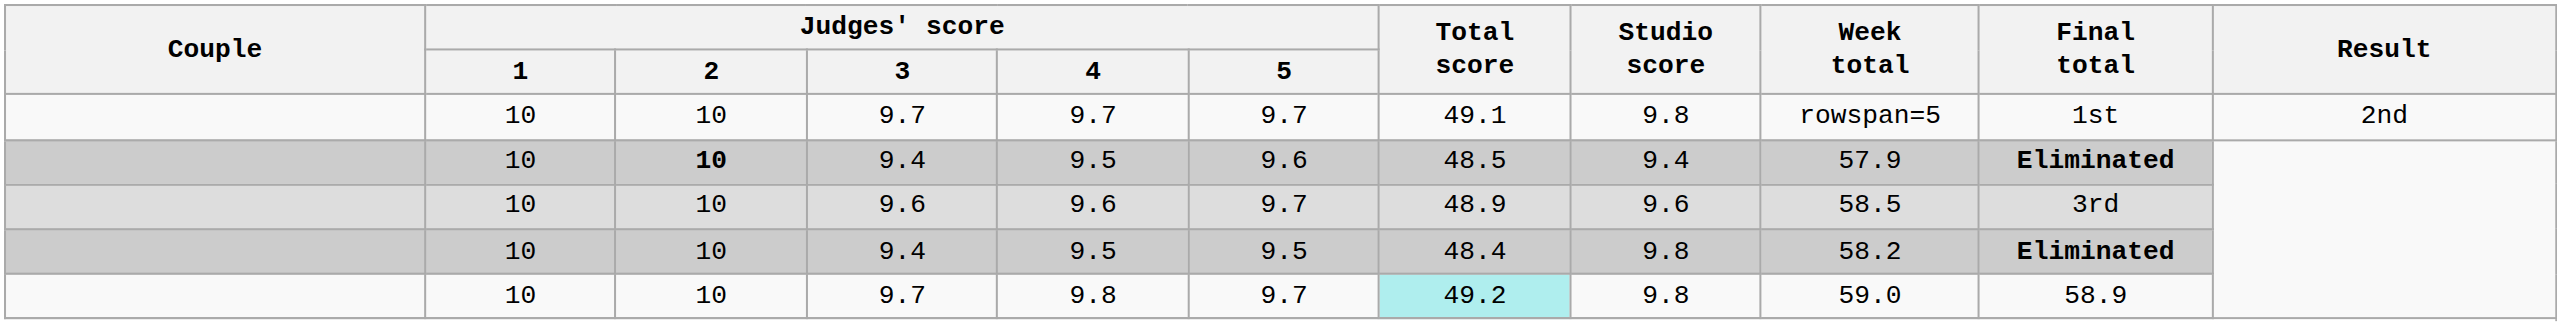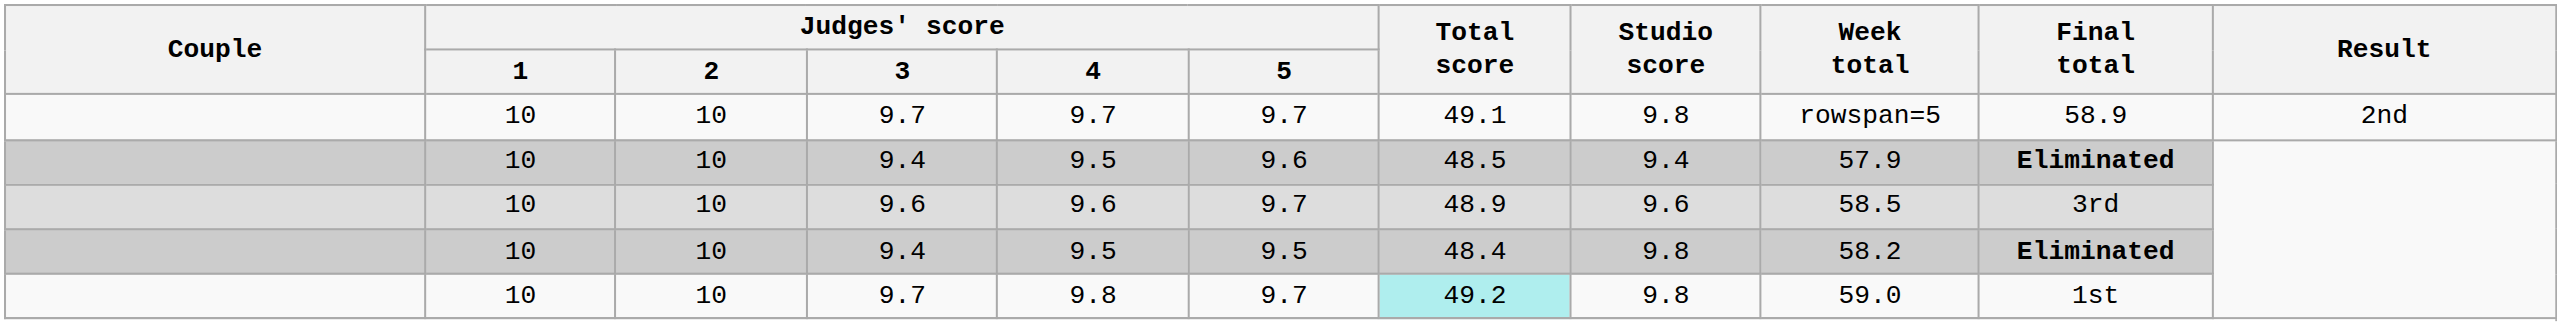(2096, 116) 1st -> (2096, 116) 58.9
(711, 161) bold -> (711, 161) normal
(2096, 295) 58.9 -> (2096, 295) 1st
